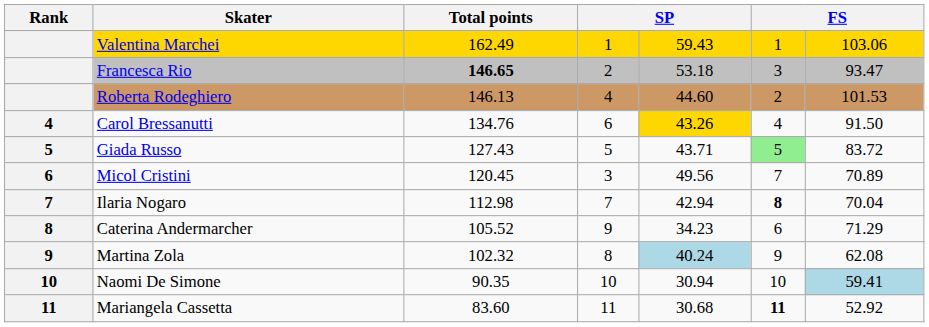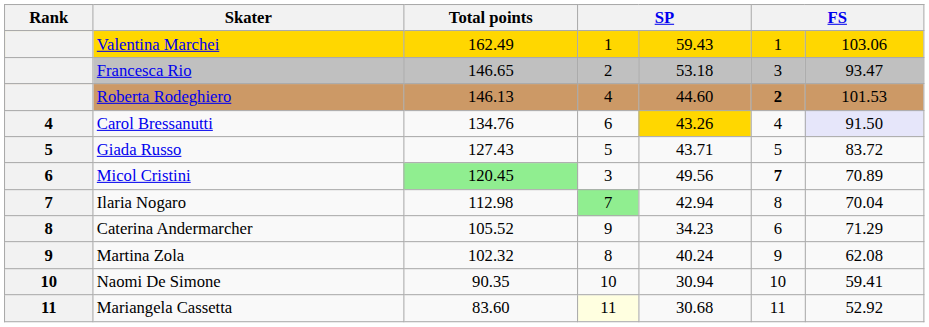(491, 70) bold -> (491, 70) normal
(778, 96) normal -> (778, 96) bold
(864, 123) no background -> (864, 123) lavender background
(778, 149) lightgreen background -> (778, 149) no background
(491, 176) no background -> (491, 176) lightgreen background
(778, 176) normal -> (778, 176) bold
(608, 202) no background -> (608, 202) lightgreen background
(778, 202) bold -> (778, 202) normal
(695, 255) lightblue background -> (695, 255) no background
(864, 281) lightblue background -> (864, 281) no background
(608, 307) no background -> (608, 307) lightyellow background
(778, 307) bold -> (778, 307) normal
